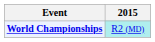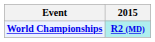(128, 29) normal -> (128, 29) bold
